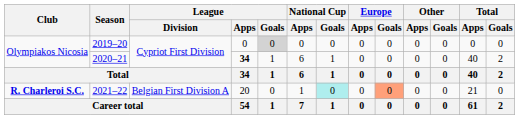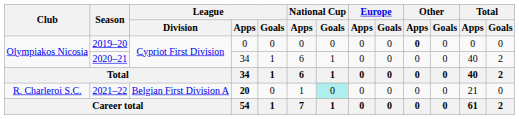(272, 43) lightgrey background -> (272, 43) no background
(417, 43) normal -> (417, 43) bold
(245, 59) bold -> (245, 59) normal
(47, 91) bold -> (47, 91) normal
(245, 91) normal -> (245, 91) bold
(389, 91) lightsalmon background -> (389, 91) no background
